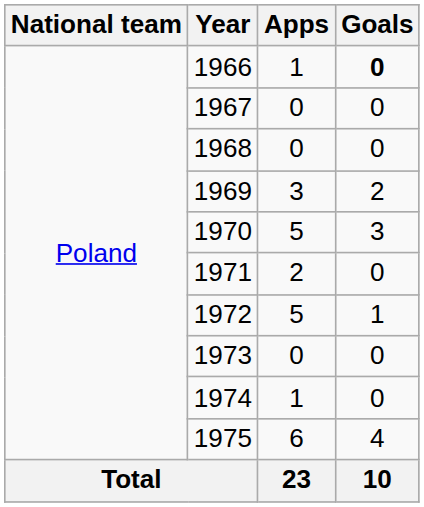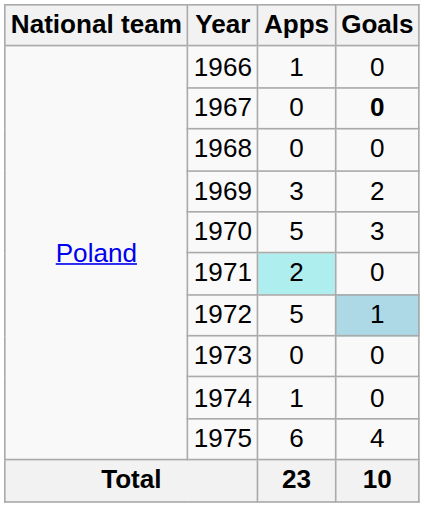(377, 66) bold -> (377, 66) normal
(377, 107) normal -> (377, 107) bold
(297, 273) no background -> (297, 273) paleturquoise background
(377, 314) no background -> (377, 314) lightblue background
